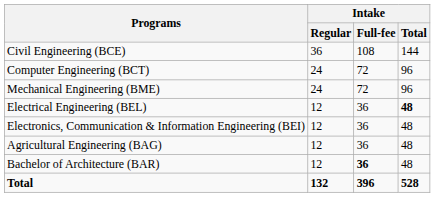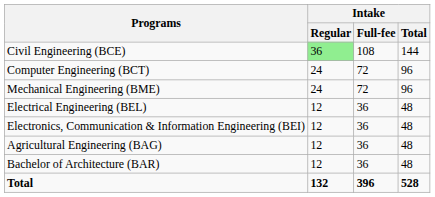(316, 51) no background -> (316, 51) lightgreen background
(407, 107) bold -> (407, 107) normal
(363, 164) bold -> (363, 164) normal
